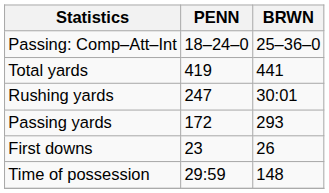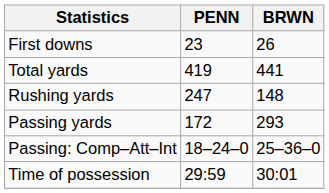rows swapped: (50, 148) <-> (93, 44)
(277, 96) 30:01 -> (270, 96) 148
(270, 174) 148 -> (277, 174) 30:01
